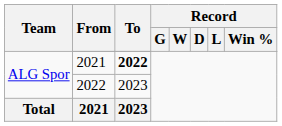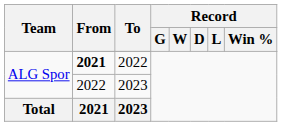(91, 62) normal -> (91, 62) bold
(133, 62) bold -> (133, 62) normal
